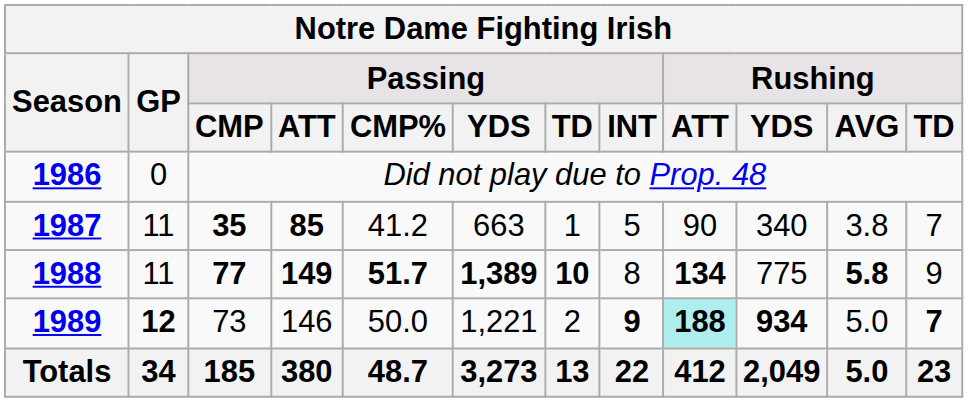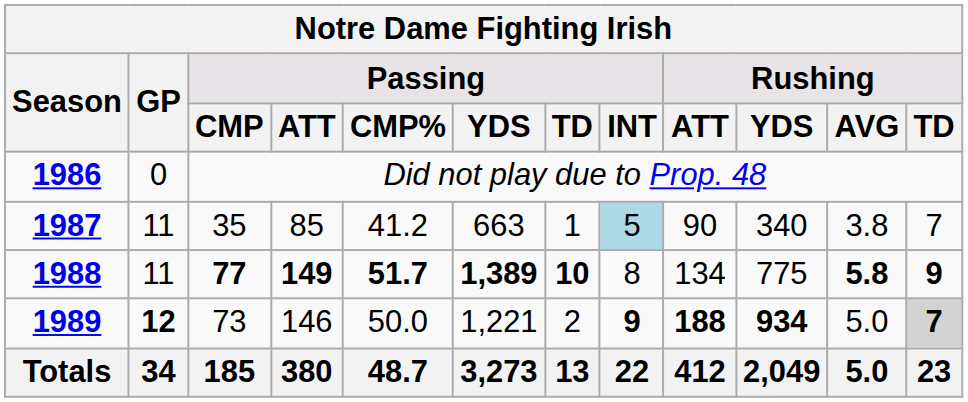(229, 224) bold -> (229, 224) normal
(307, 224) bold -> (307, 224) normal
(632, 224) no background -> (632, 224) lightblue background
(700, 273) bold -> (700, 273) normal
(934, 273) normal -> (934, 273) bold
(700, 322) paleturquoise background -> (700, 322) no background
(934, 322) no background -> (934, 322) lightgrey background
